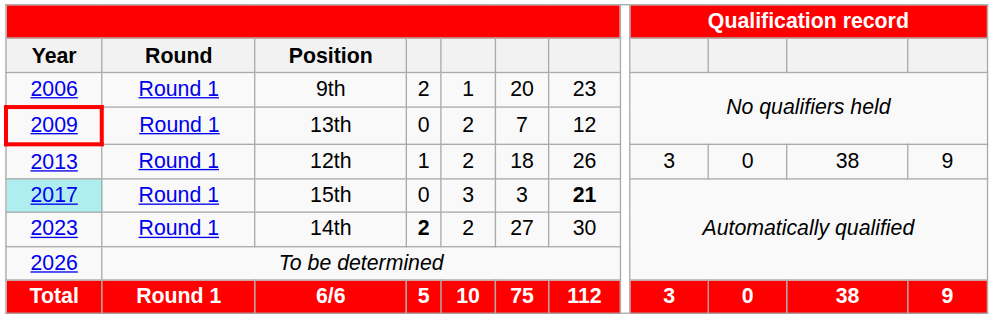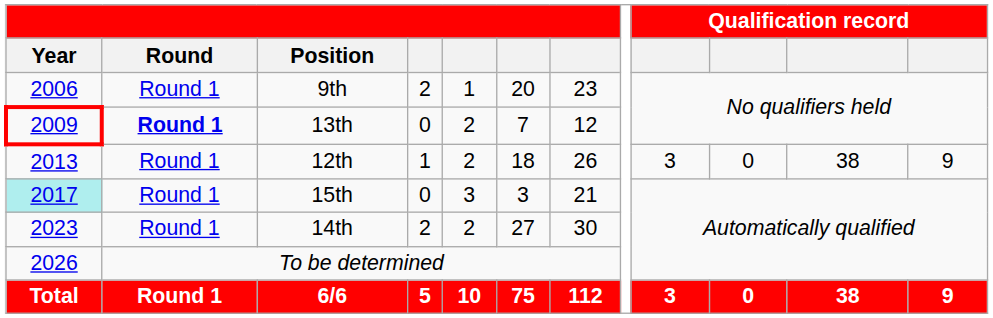(179, 125) normal -> (180, 125) bold
(585, 195) bold -> (585, 195) normal
(424, 229) bold -> (425, 229) normal
